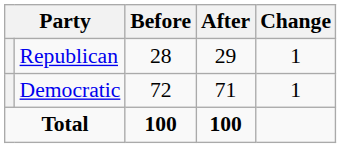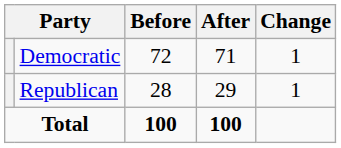rows swapped: (70, 90) <-> (69, 55)
